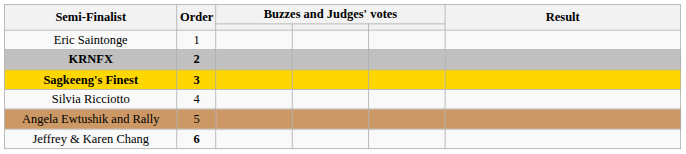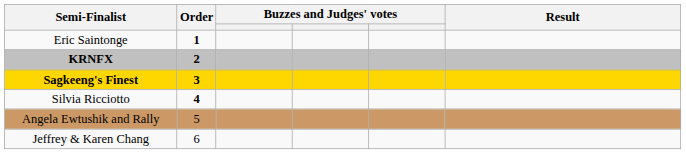(197, 39) normal -> (197, 39) bold
(197, 99) normal -> (197, 99) bold
(197, 138) bold -> (197, 138) normal
